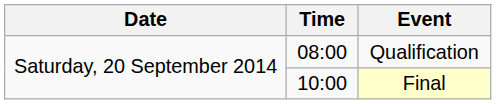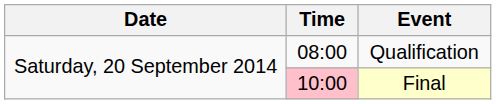(322, 83) no background -> (322, 83) pink background
